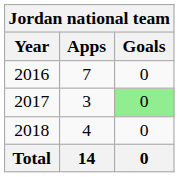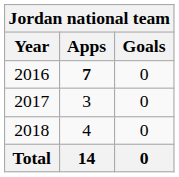(87, 74) normal -> (87, 74) bold
(144, 102) lightgreen background -> (144, 102) no background
